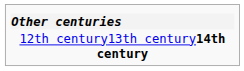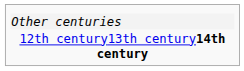(66, 21) bold -> (66, 21) normal
